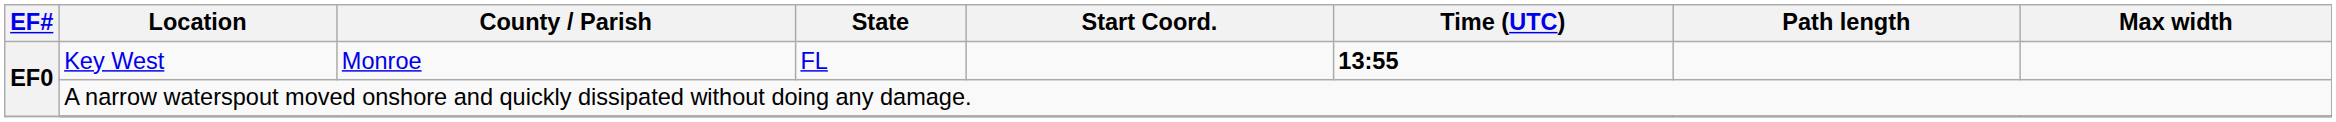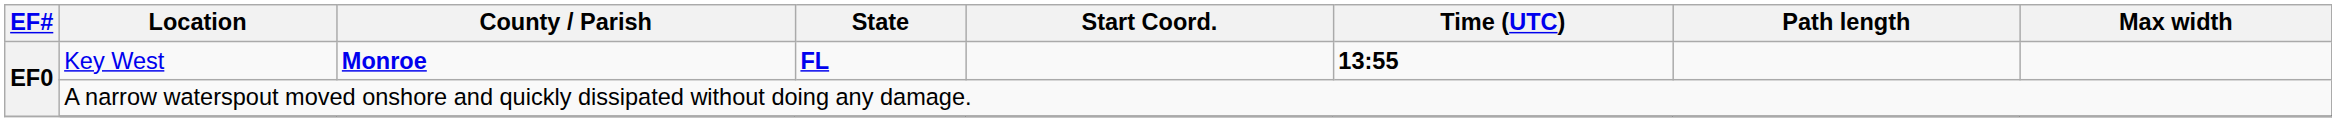(382, 60) normal -> (384, 60) bold
(814, 60) normal -> (815, 60) bold
